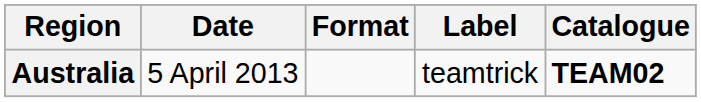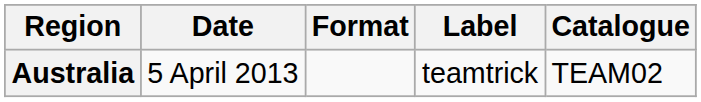(608, 72) bold -> (607, 72) normal
